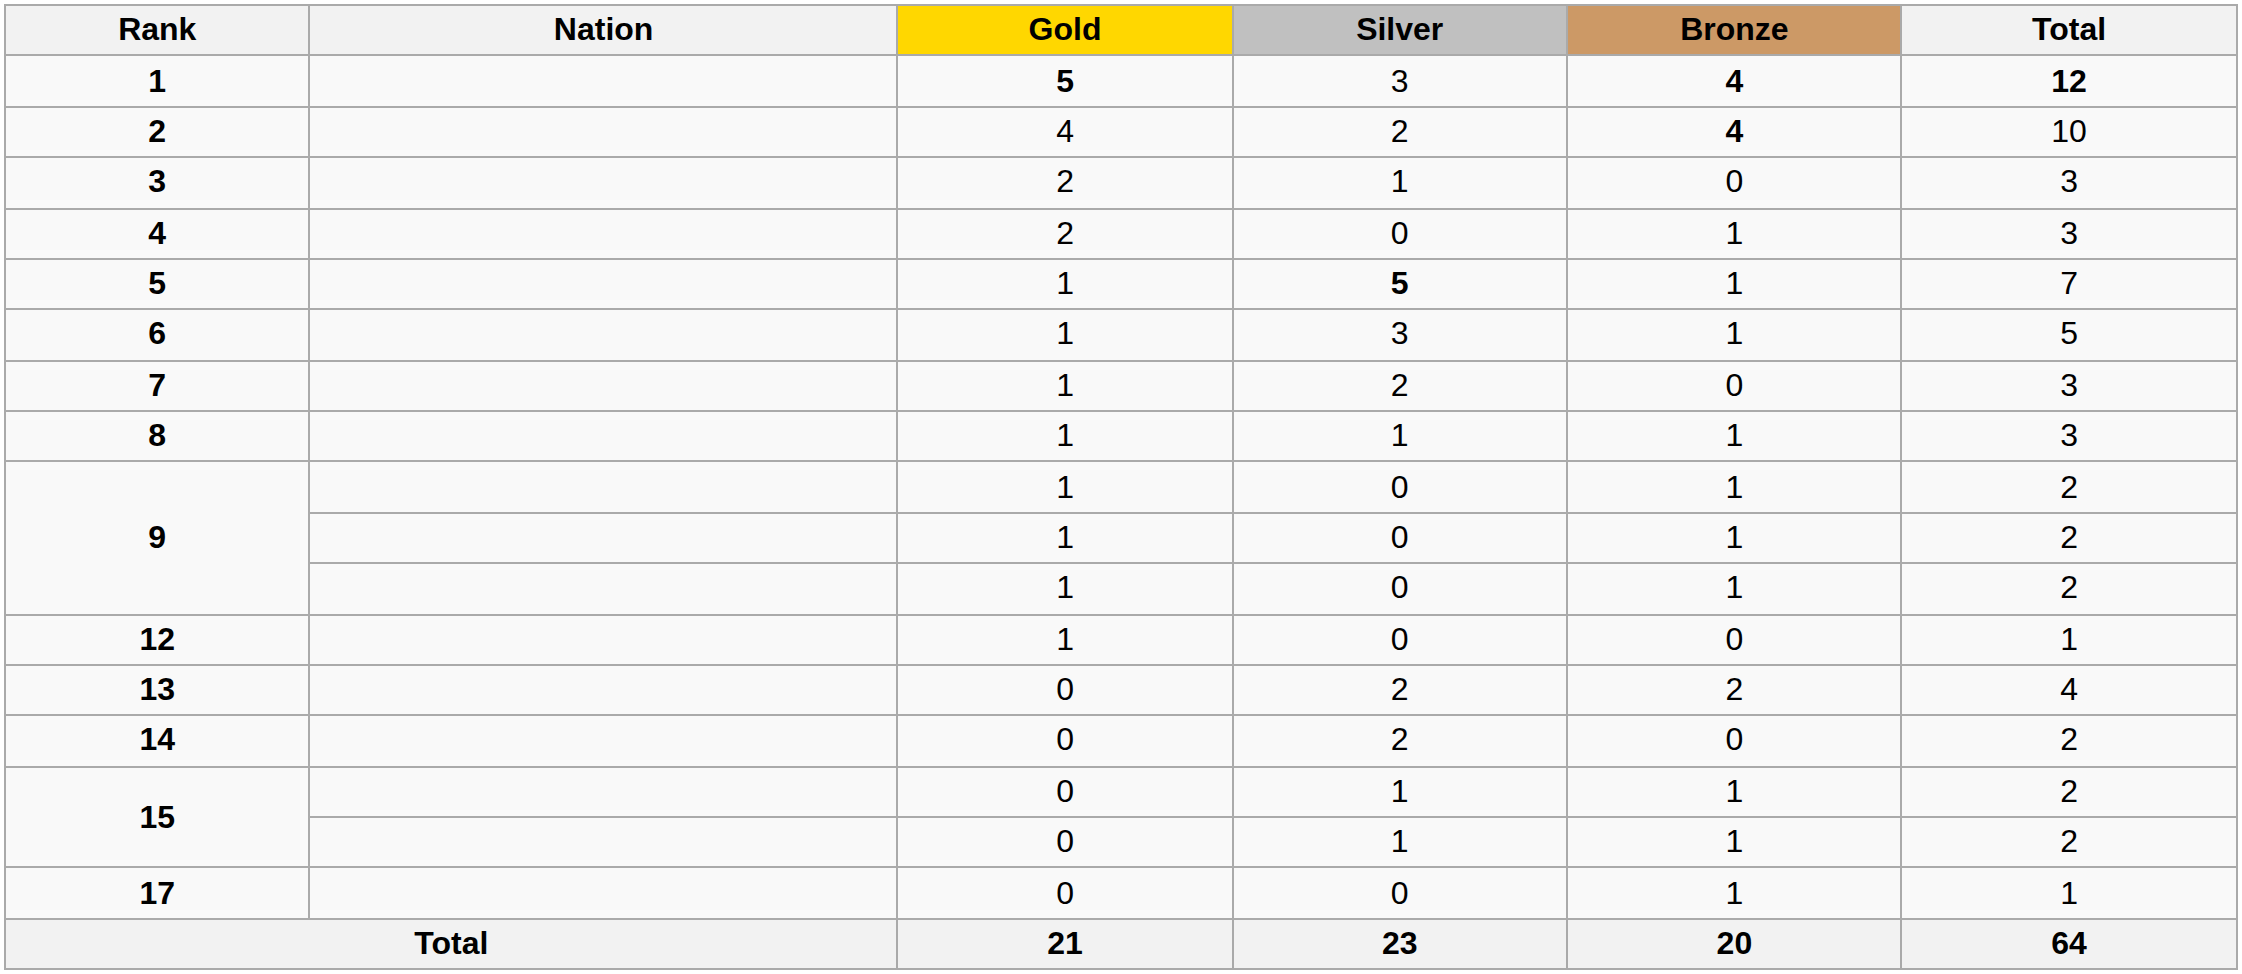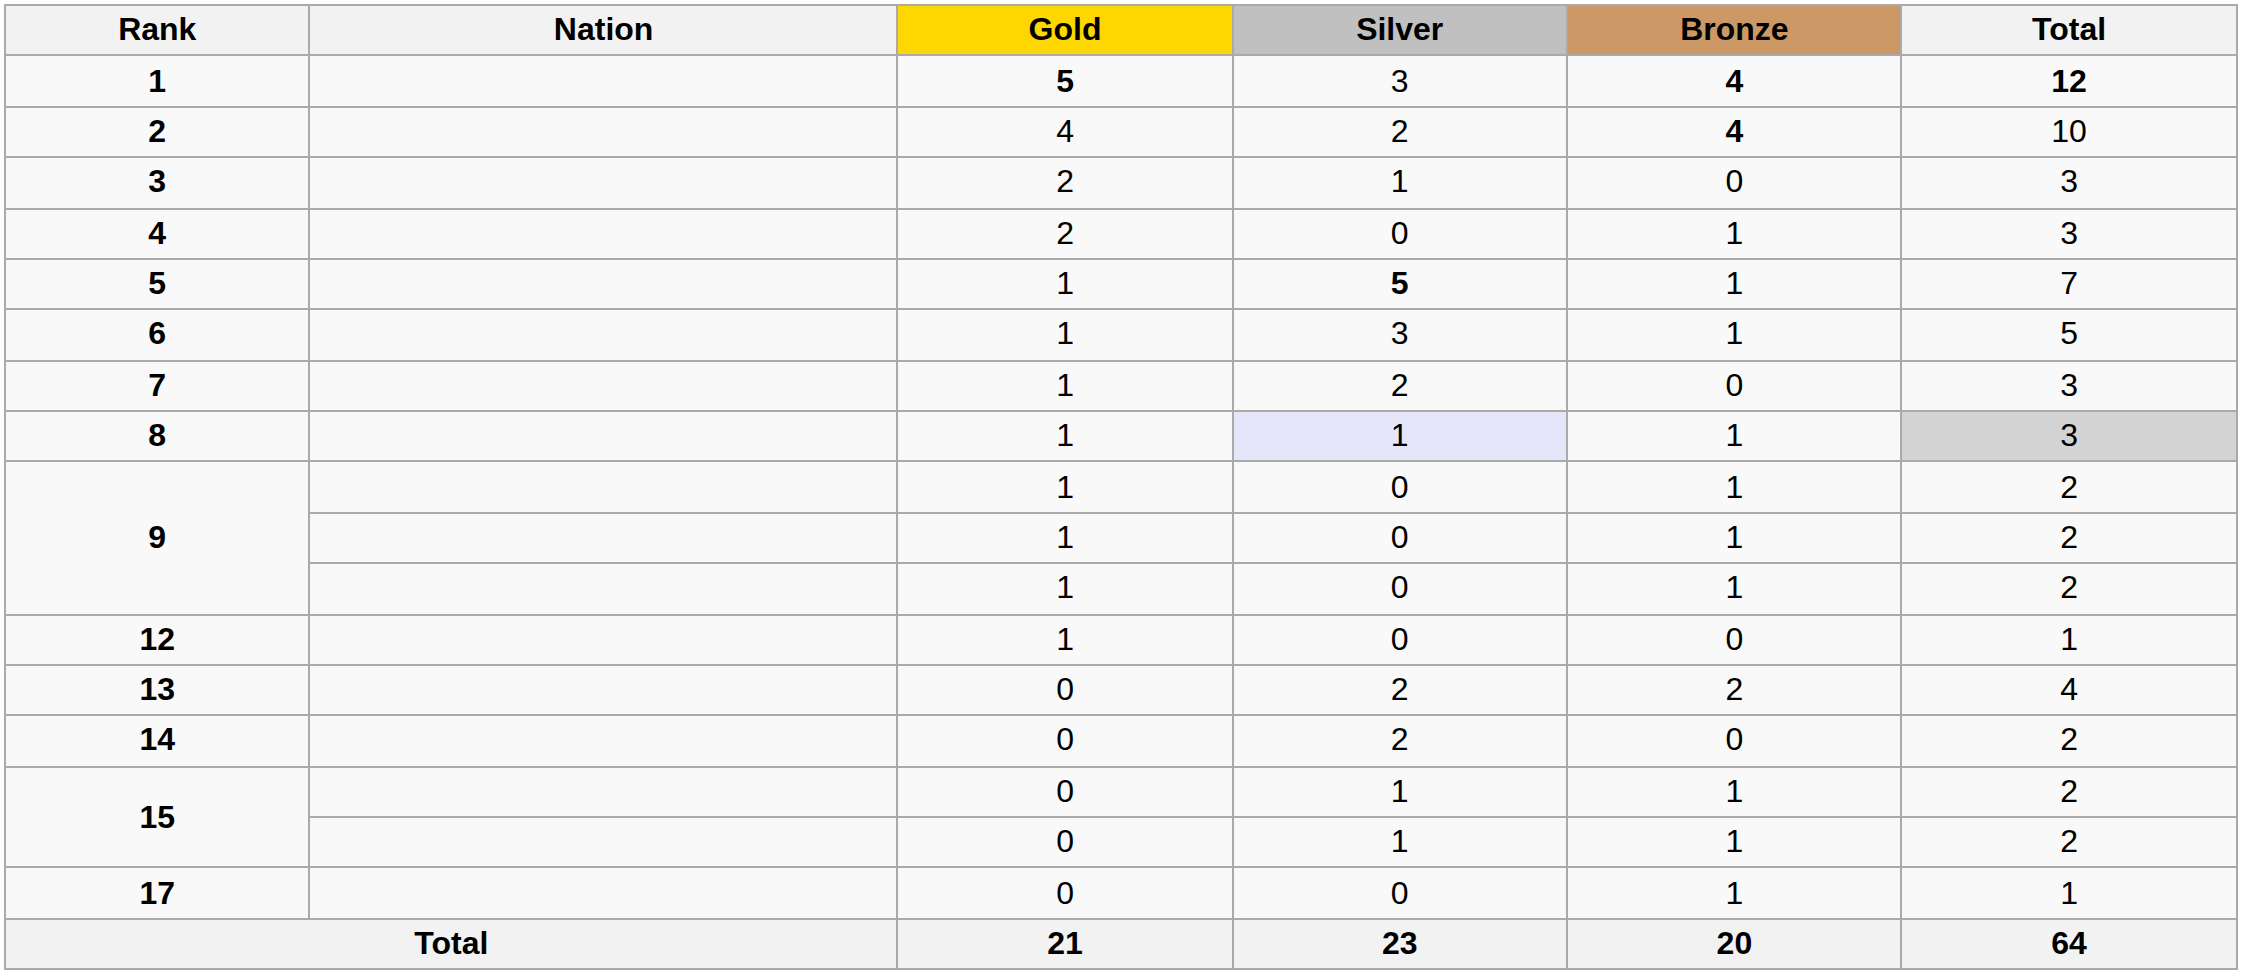(1400, 435) no background -> (1400, 435) lavender background
(2069, 435) no background -> (2069, 435) lightgrey background
